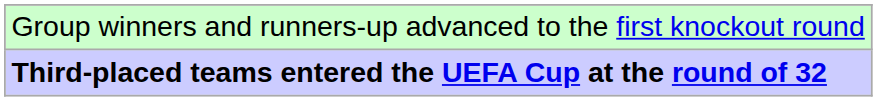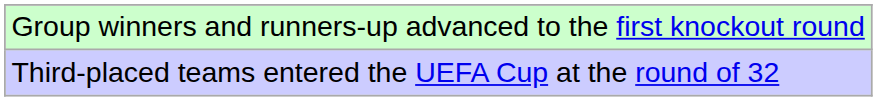(419, 72) bold -> (395, 72) normal
